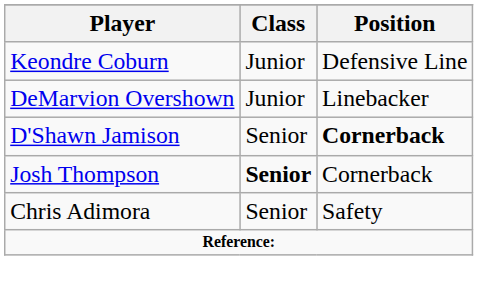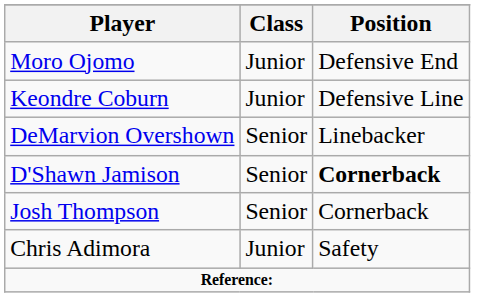+ row: (72, 60)
(275, 98) Junior -> (276, 135) Senior
(278, 173) bold -> (276, 211) normal
(276, 211) Senior -> (275, 248) Junior
